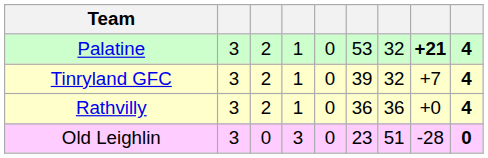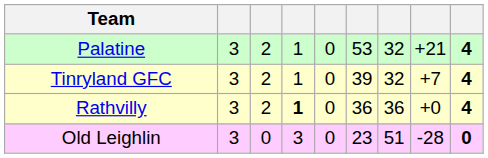(430, 49) bold -> (430, 49) normal
(298, 108) normal -> (298, 108) bold
